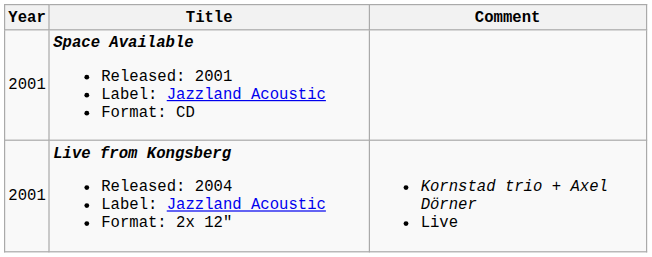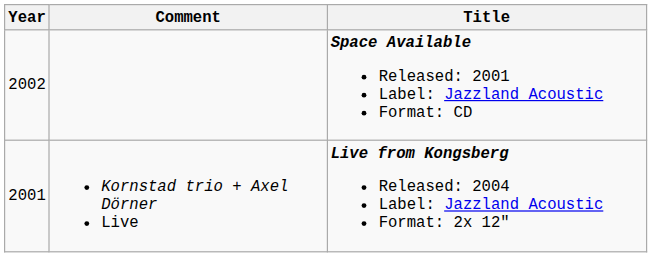columns swapped: (209, 17) <-> (508, 17)
(27, 85) 2001 -> (27, 85) 2002
